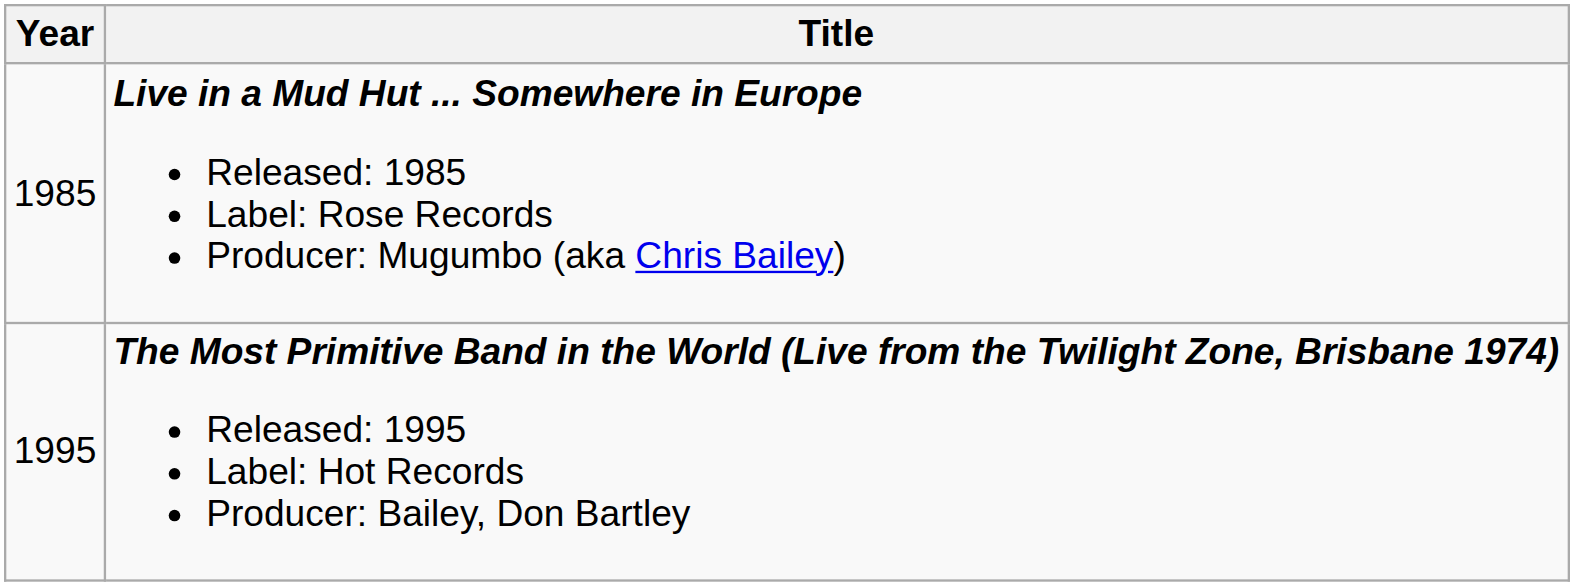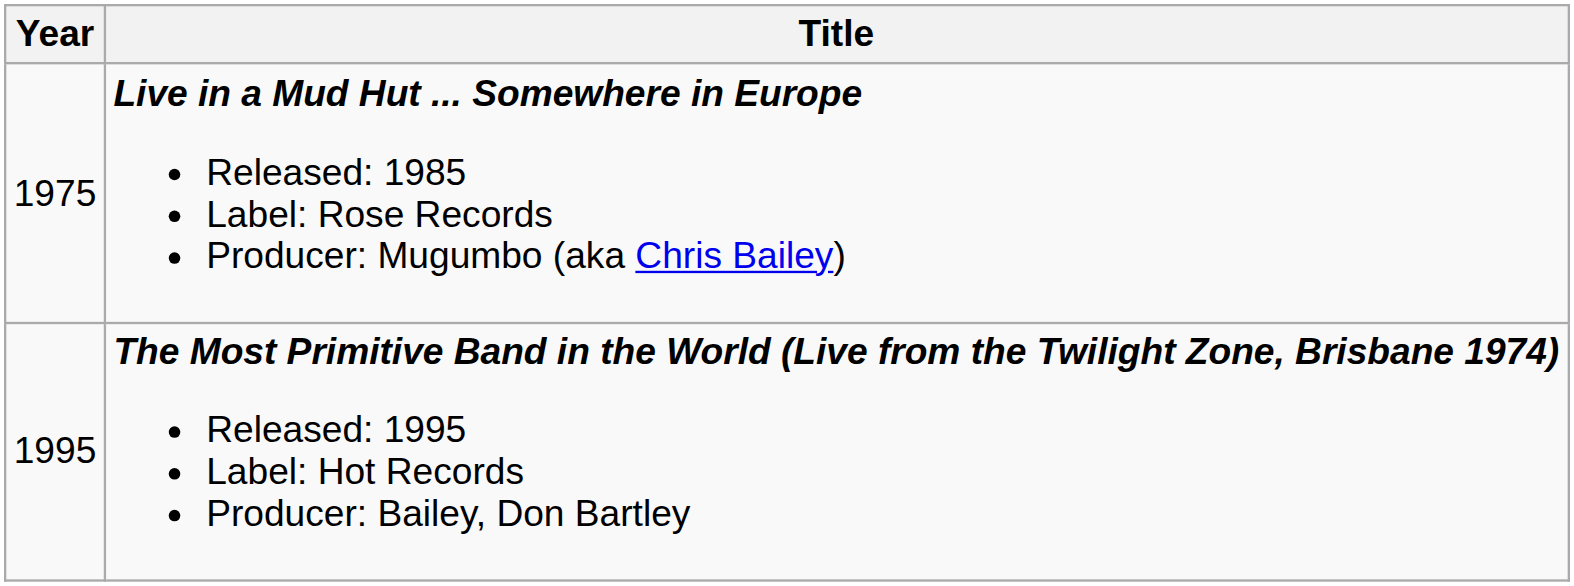(55, 192) 1985 -> (55, 192) 1975
